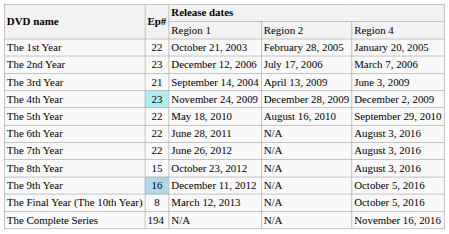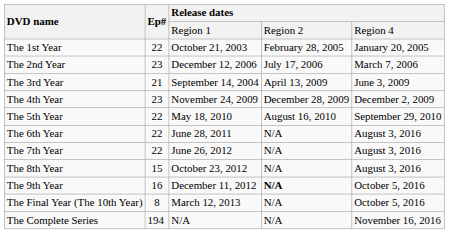(157, 99) paleturquoise background -> (157, 99) no background
(157, 185) lightblue background -> (157, 185) no background
(273, 185) normal -> (273, 185) bold
